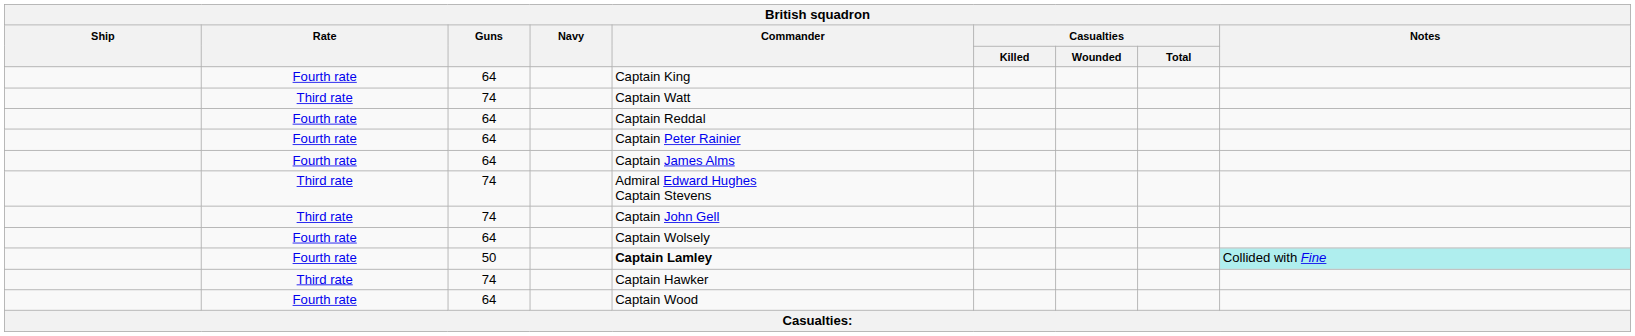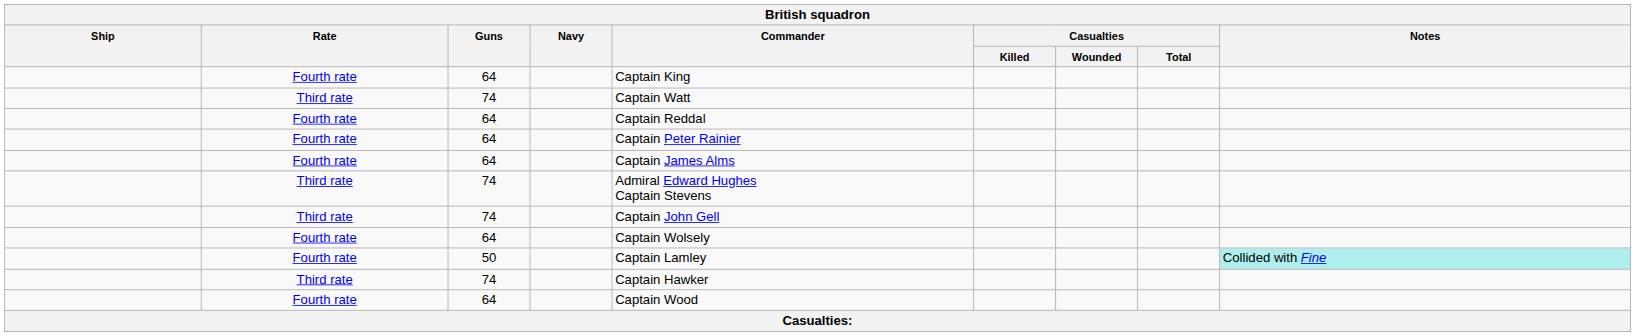(664, 258) bold -> (661, 258) normal
